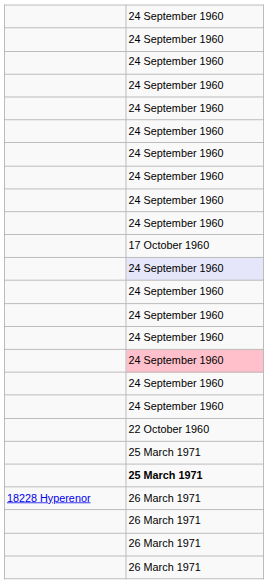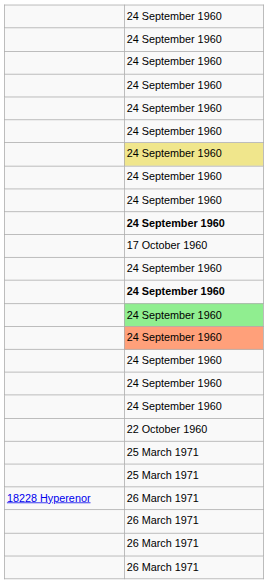(176, 154) no background -> (174, 154) khaki background
(176, 223) normal -> (176, 223) bold
(176, 268) lavender background -> (174, 268) no background
(176, 291) normal -> (176, 291) bold
(176, 314) no background -> (174, 314) lightgreen background
(176, 337) no background -> (174, 337) lightsalmon background
(176, 360) pink background -> (174, 360) no background
(166, 475) bold -> (163, 475) normal
